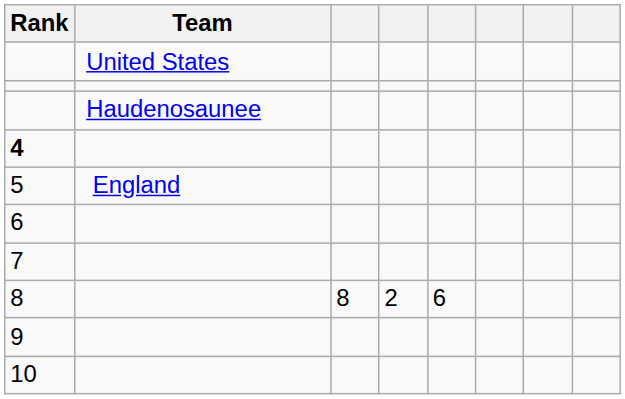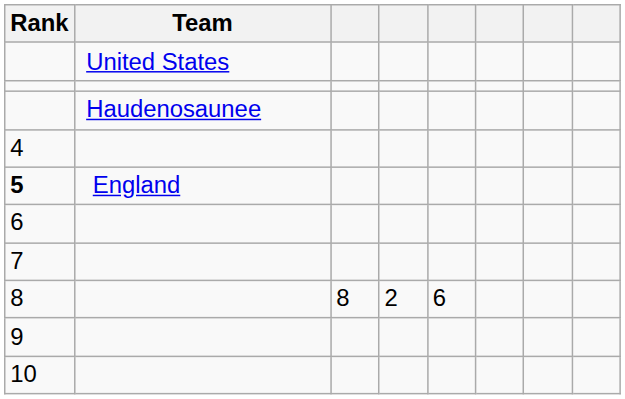(17, 147) bold -> (17, 147) normal
(17, 185) normal -> (17, 185) bold
